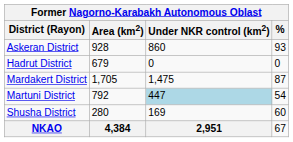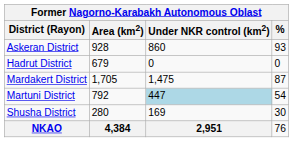(280, 112) 60 -> (280, 112) 30
(280, 129) 67 -> (280, 129) 76
